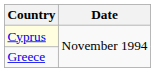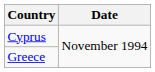(27, 36) lightyellow background -> (27, 36) no background
